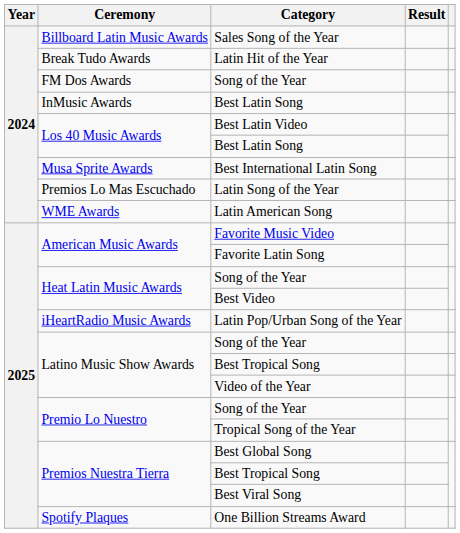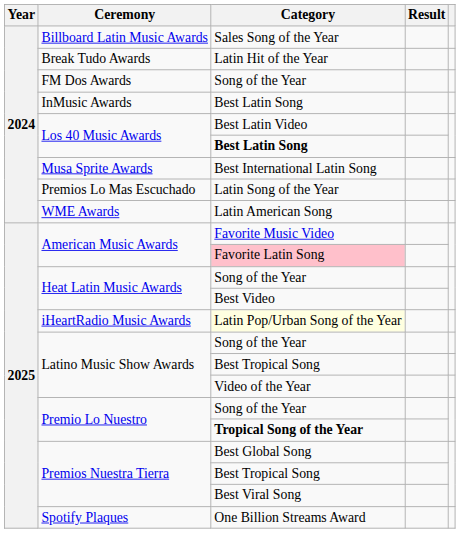(259, 146) normal -> (261, 146) bold
(269, 255) no background -> (269, 255) pink background
(308, 320) no background -> (308, 320) lightyellow background
(285, 430) normal -> (289, 430) bold
